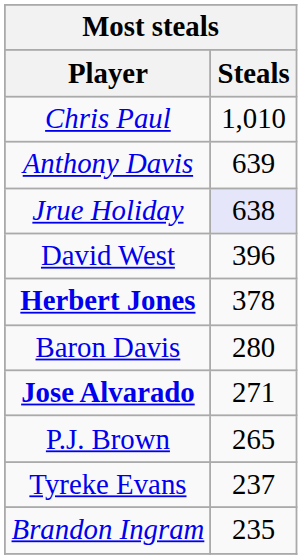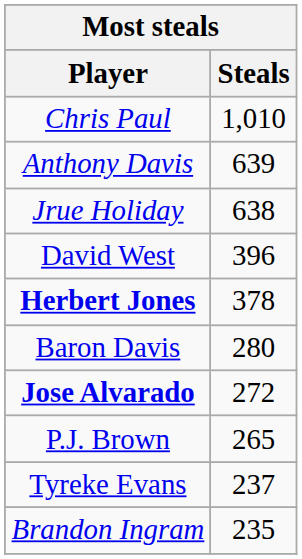(254, 210) lavender background -> (254, 210) no background
(254, 392) 271 -> (254, 392) 272
